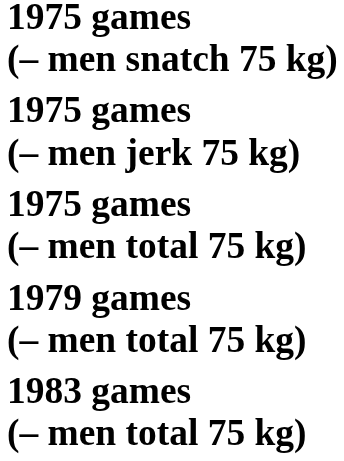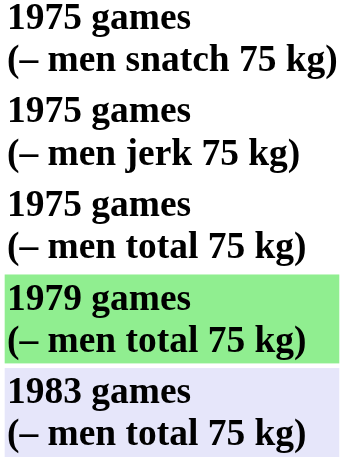(157, 318) no background -> (157, 318) lightgreen background
(157, 411) no background -> (157, 411) lavender background
